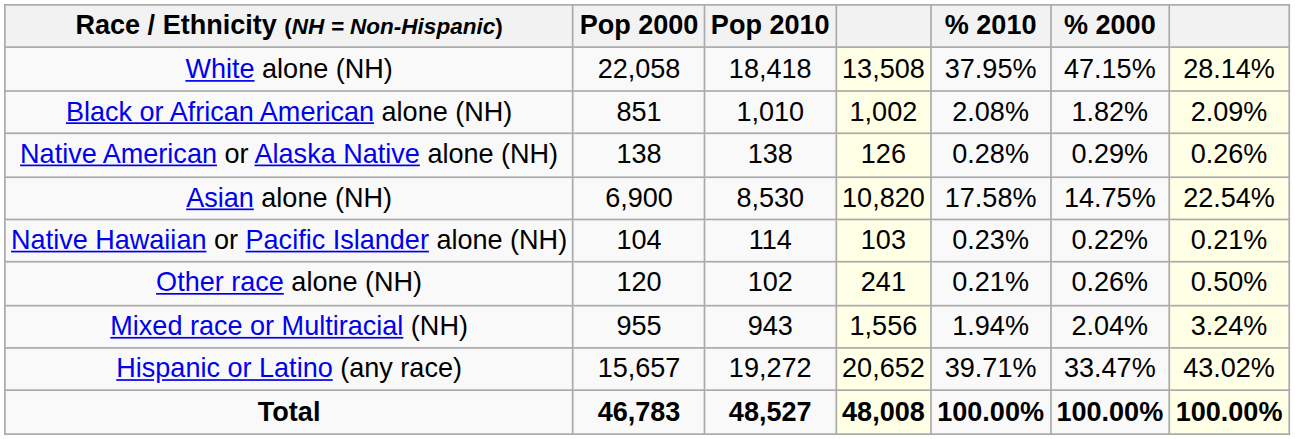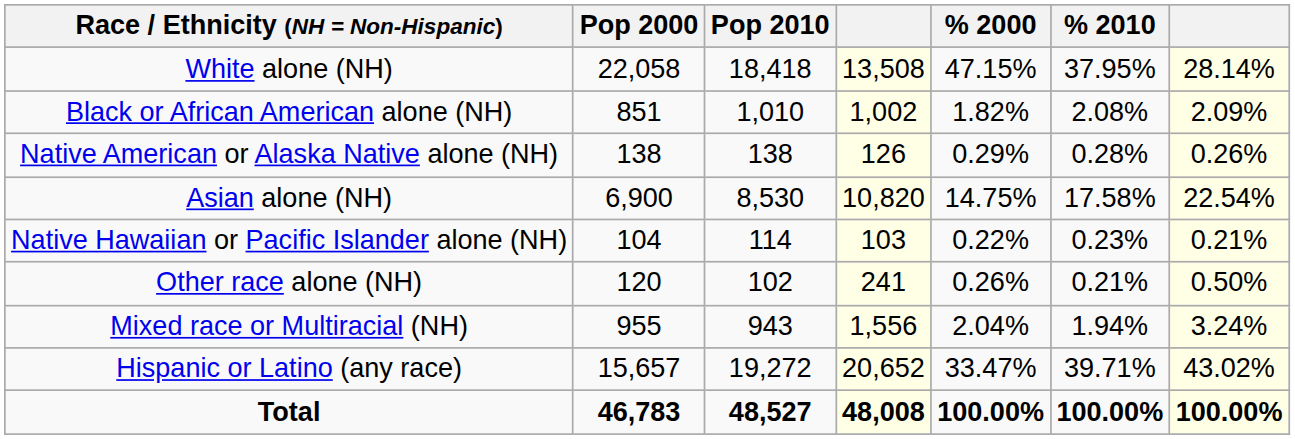columns swapped: (1110, 25) <-> (991, 25)
